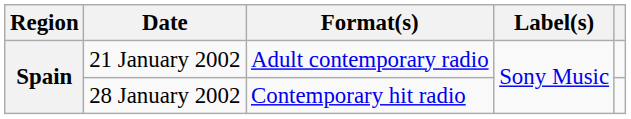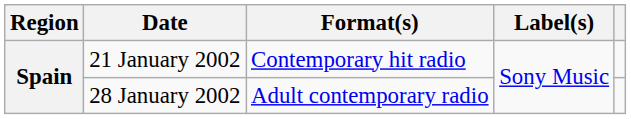(370, 58) Adult contemporary radio -> (358, 58) Contemporary hit radio
(358, 95) Contemporary hit radio -> (370, 95) Adult contemporary radio
